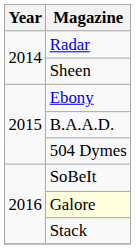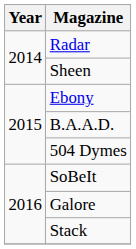(73, 204) lightyellow background -> (73, 204) no background
